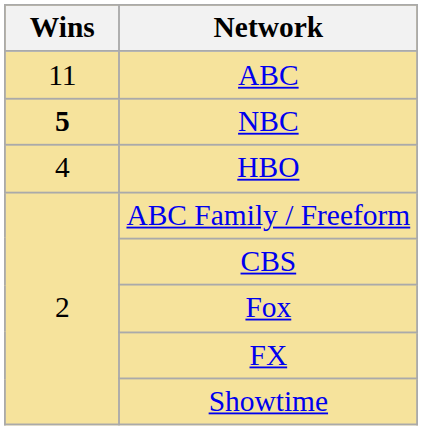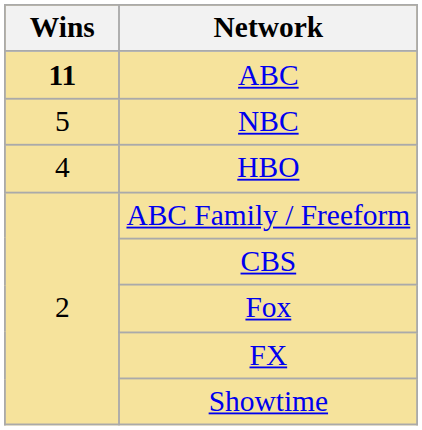(62, 74) normal -> (62, 74) bold
(62, 121) bold -> (62, 121) normal
